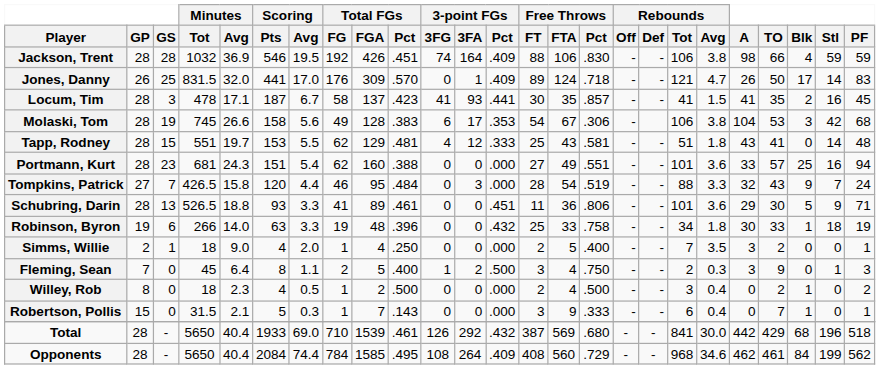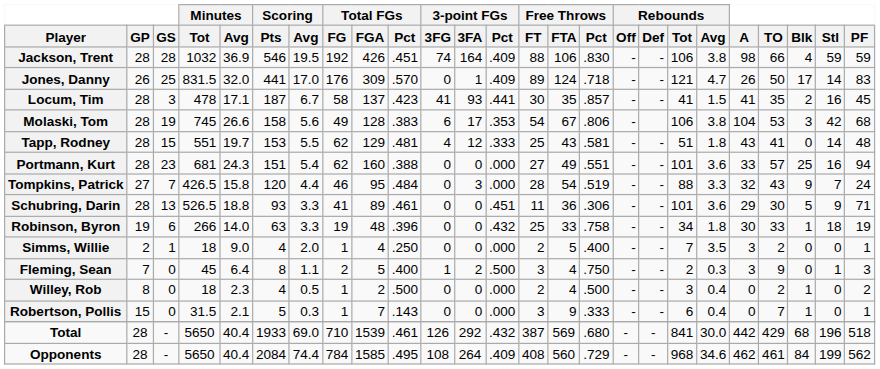(596, 121) .306 -> (596, 121) .806
(596, 206) .806 -> (596, 206) .306
